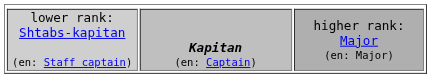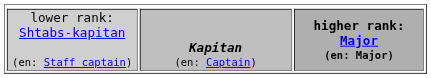(359, 40) normal -> (359, 40) bold
